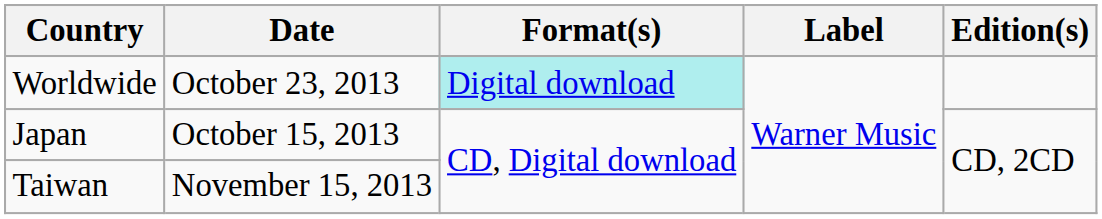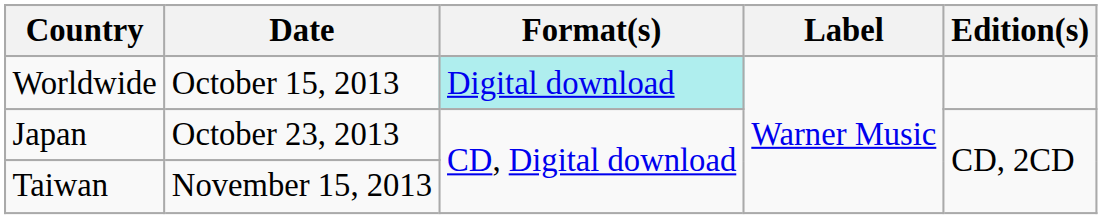(286, 82) October 23, 2013 -> (286, 82) October 15, 2013
(286, 133) October 15, 2013 -> (286, 133) October 23, 2013
